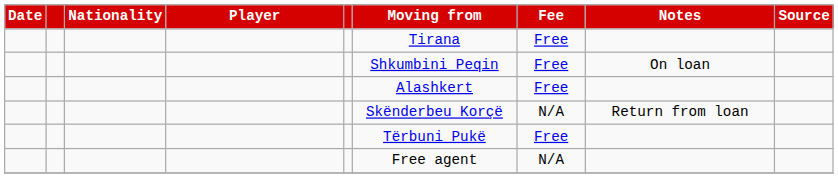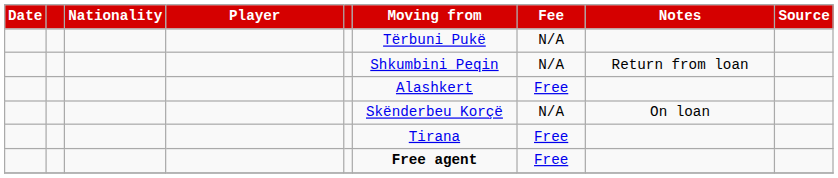(434, 40) Tirana -> (434, 40) Tërbuni Pukë
(551, 40) Free -> (551, 40) N/A
(551, 64) Free -> (551, 64) N/A
(680, 64) On loan -> (680, 64) Return from loan
(680, 112) Return from loan -> (680, 112) On loan
(434, 136) Tërbuni Pukë -> (434, 136) Tirana
(434, 160) normal -> (434, 160) bold
(551, 160) N/A -> (551, 160) Free
